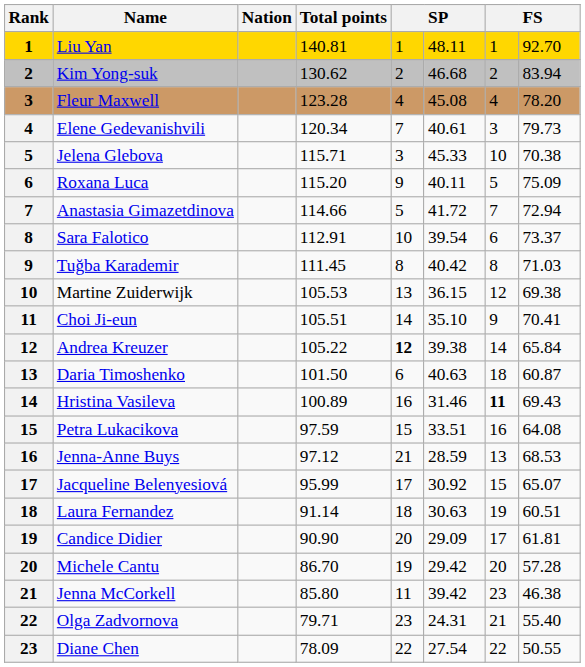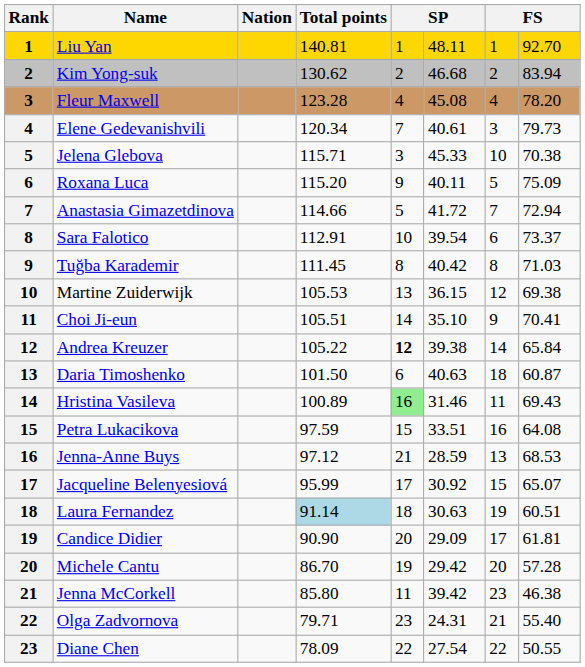(404, 401) no background -> (404, 401) lightgreen background
(498, 401) bold -> (498, 401) normal
(319, 511) no background -> (319, 511) lightblue background
